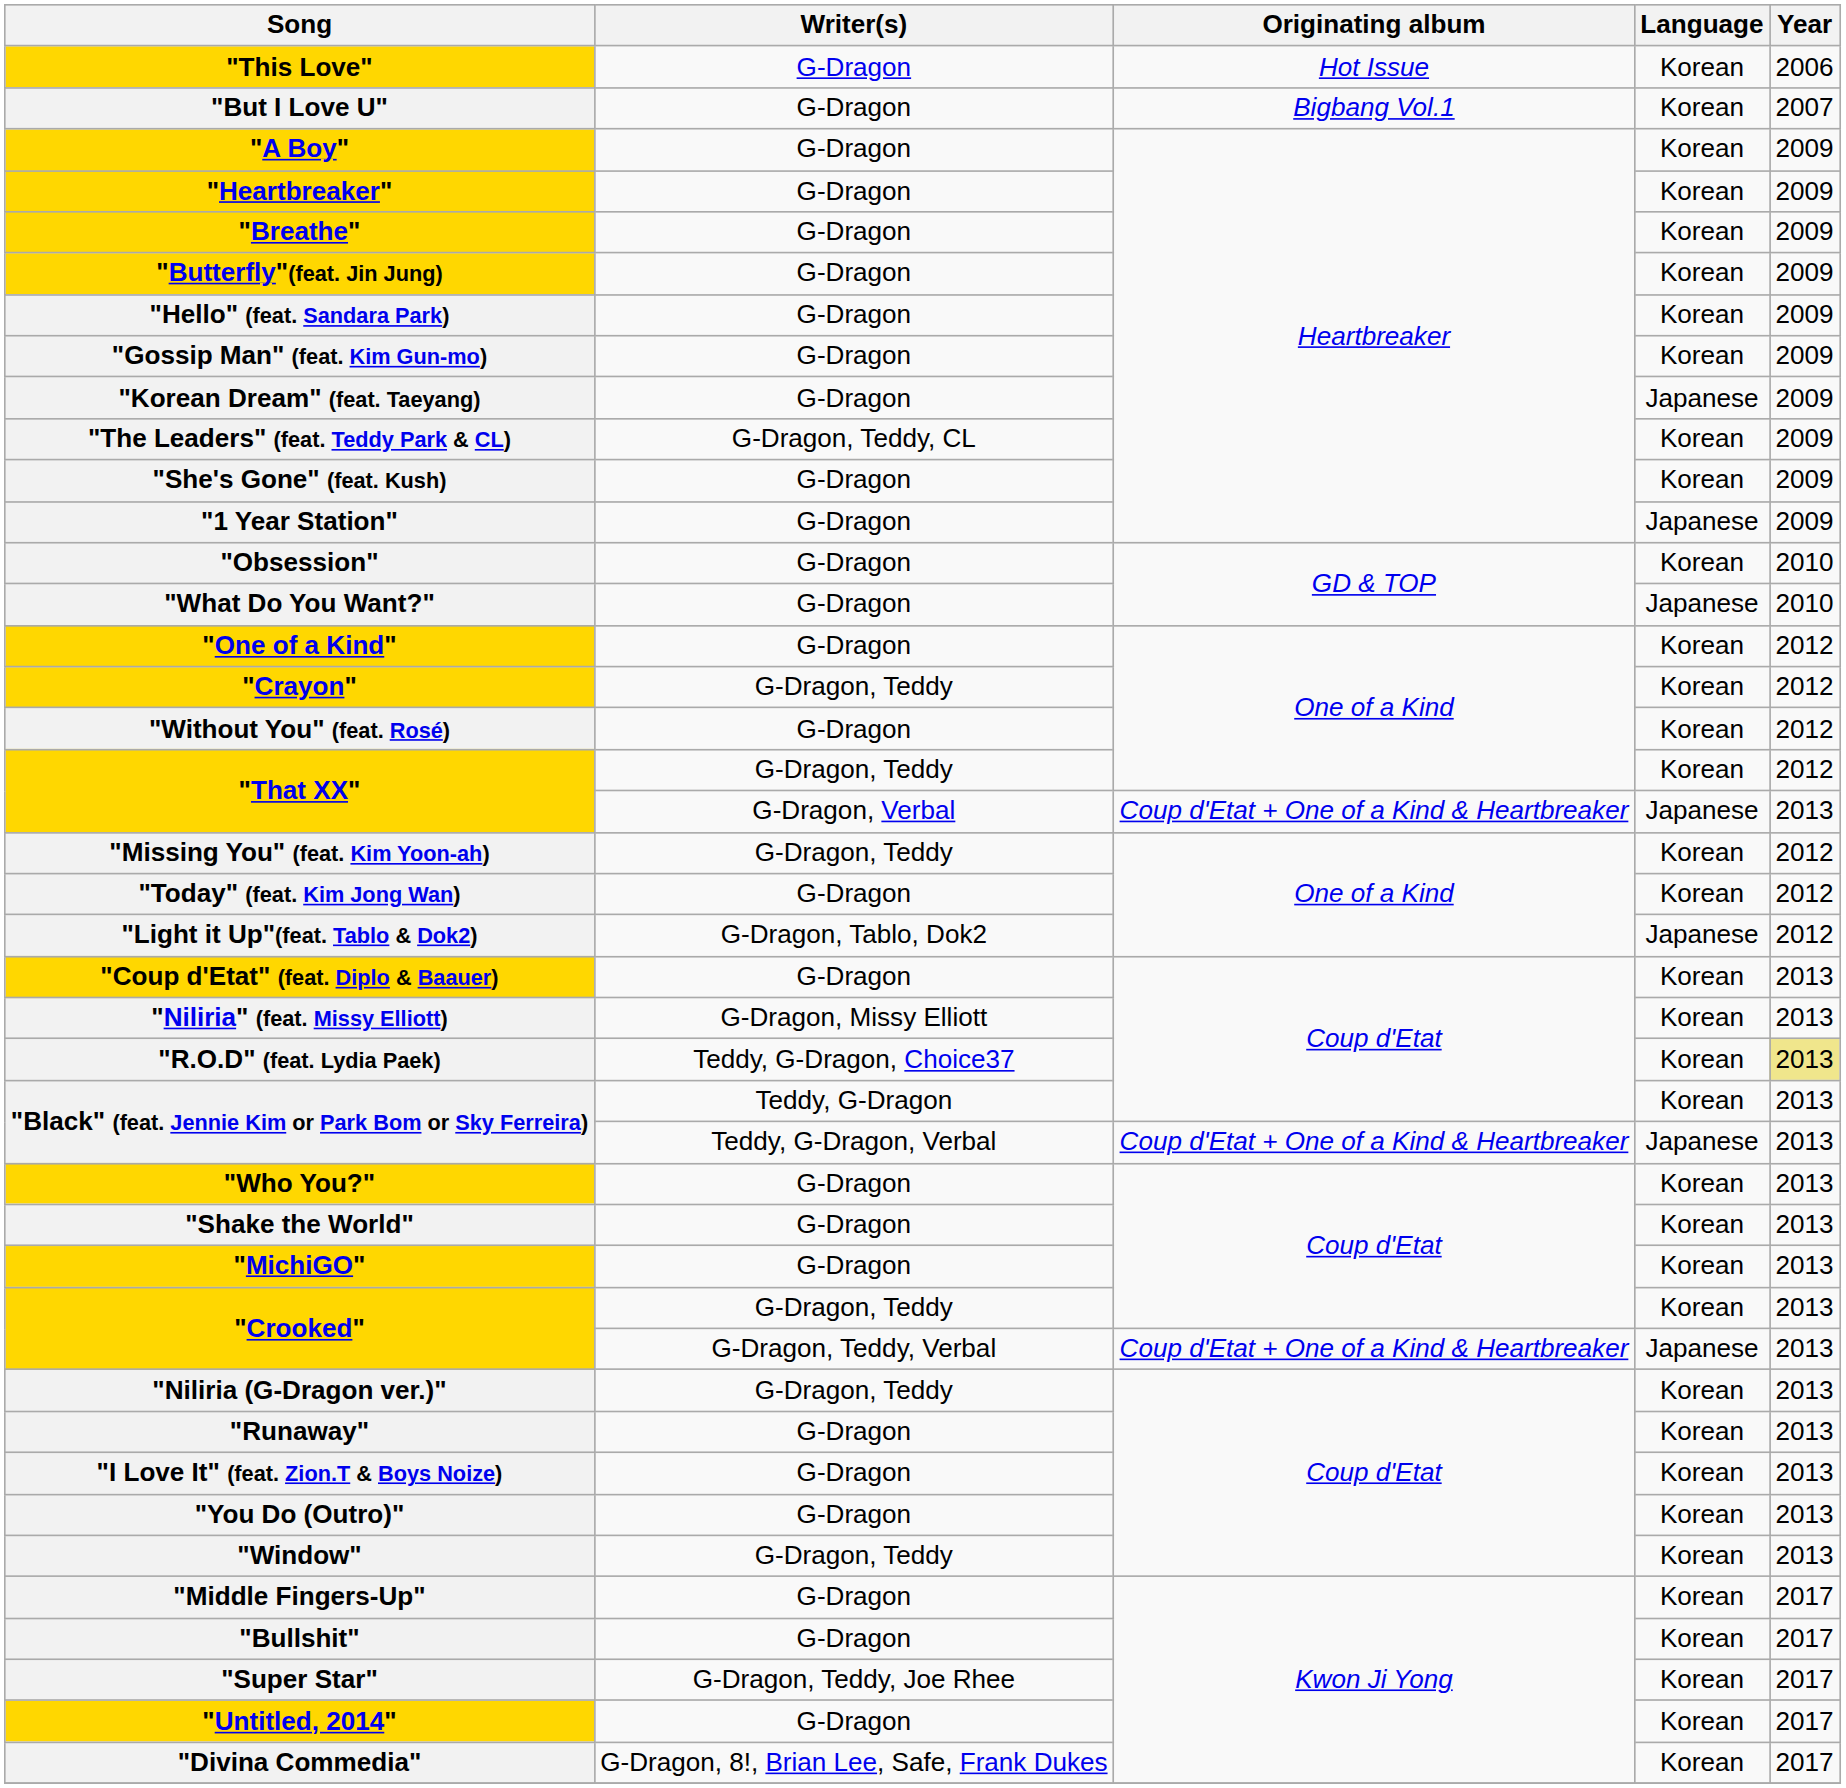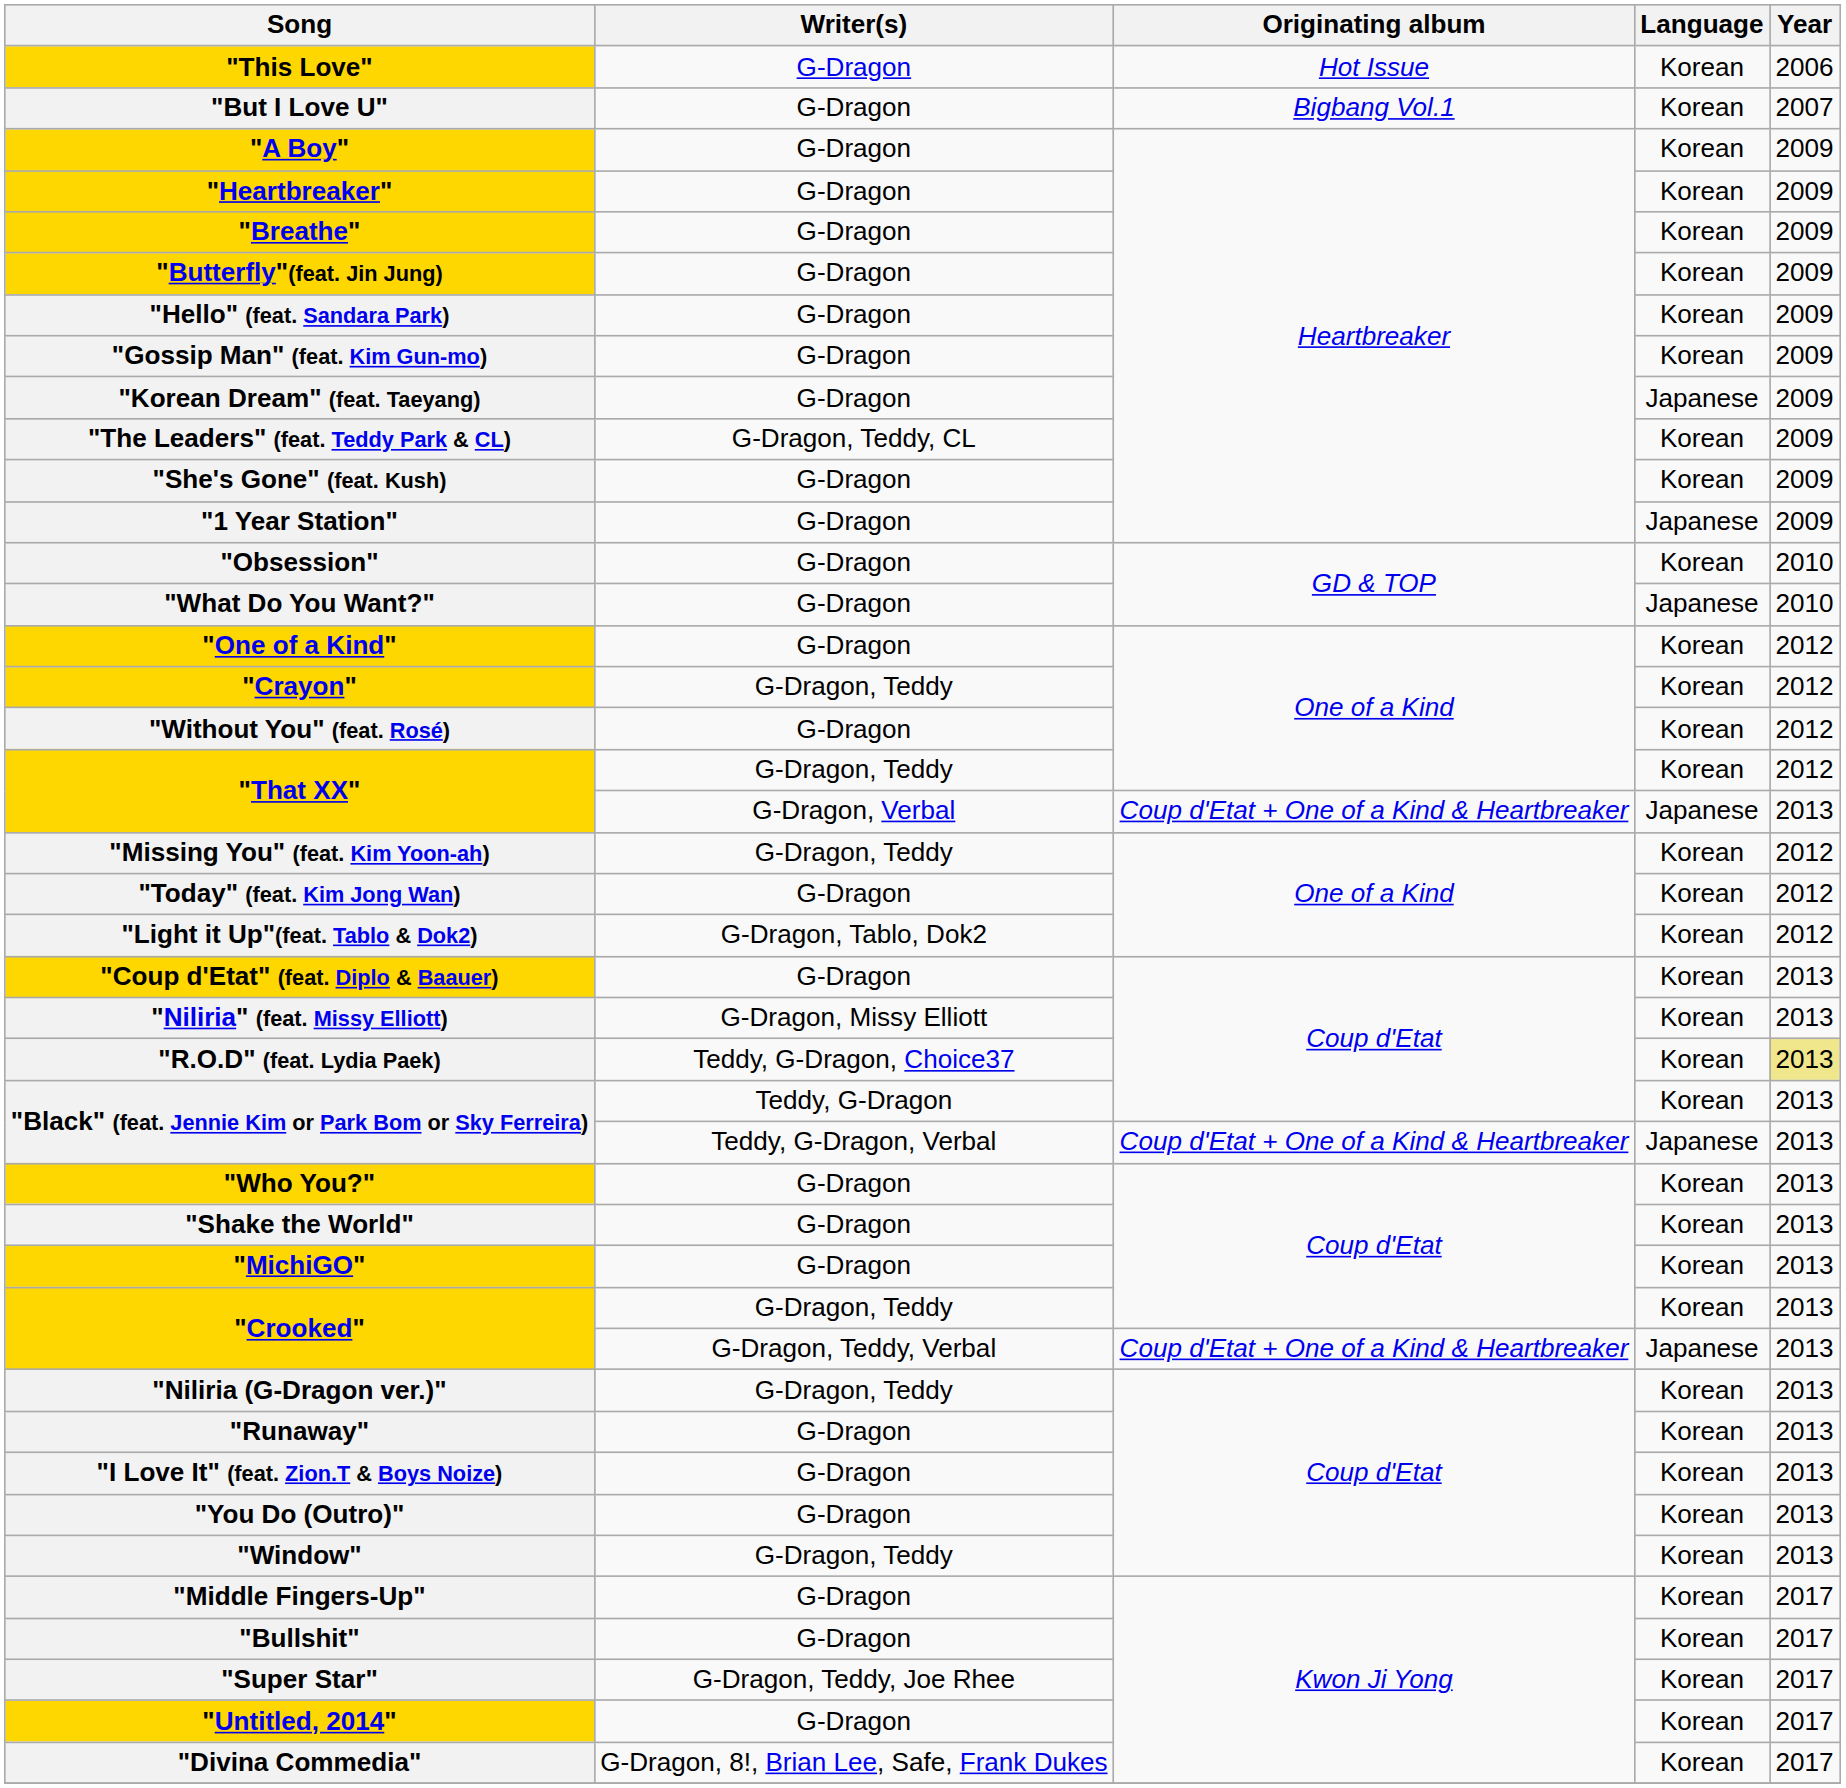(1702, 935) Japanese -> (1702, 935) Korean
